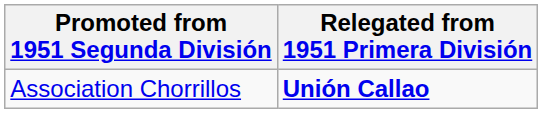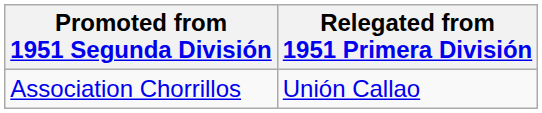(356, 88) bold -> (351, 88) normal
